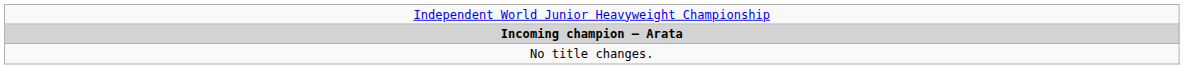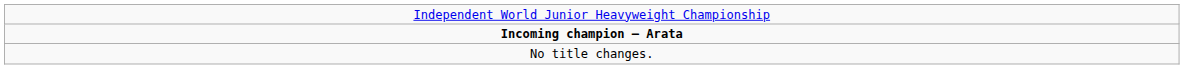(592, 34) lightgrey background -> (592, 34) no background
